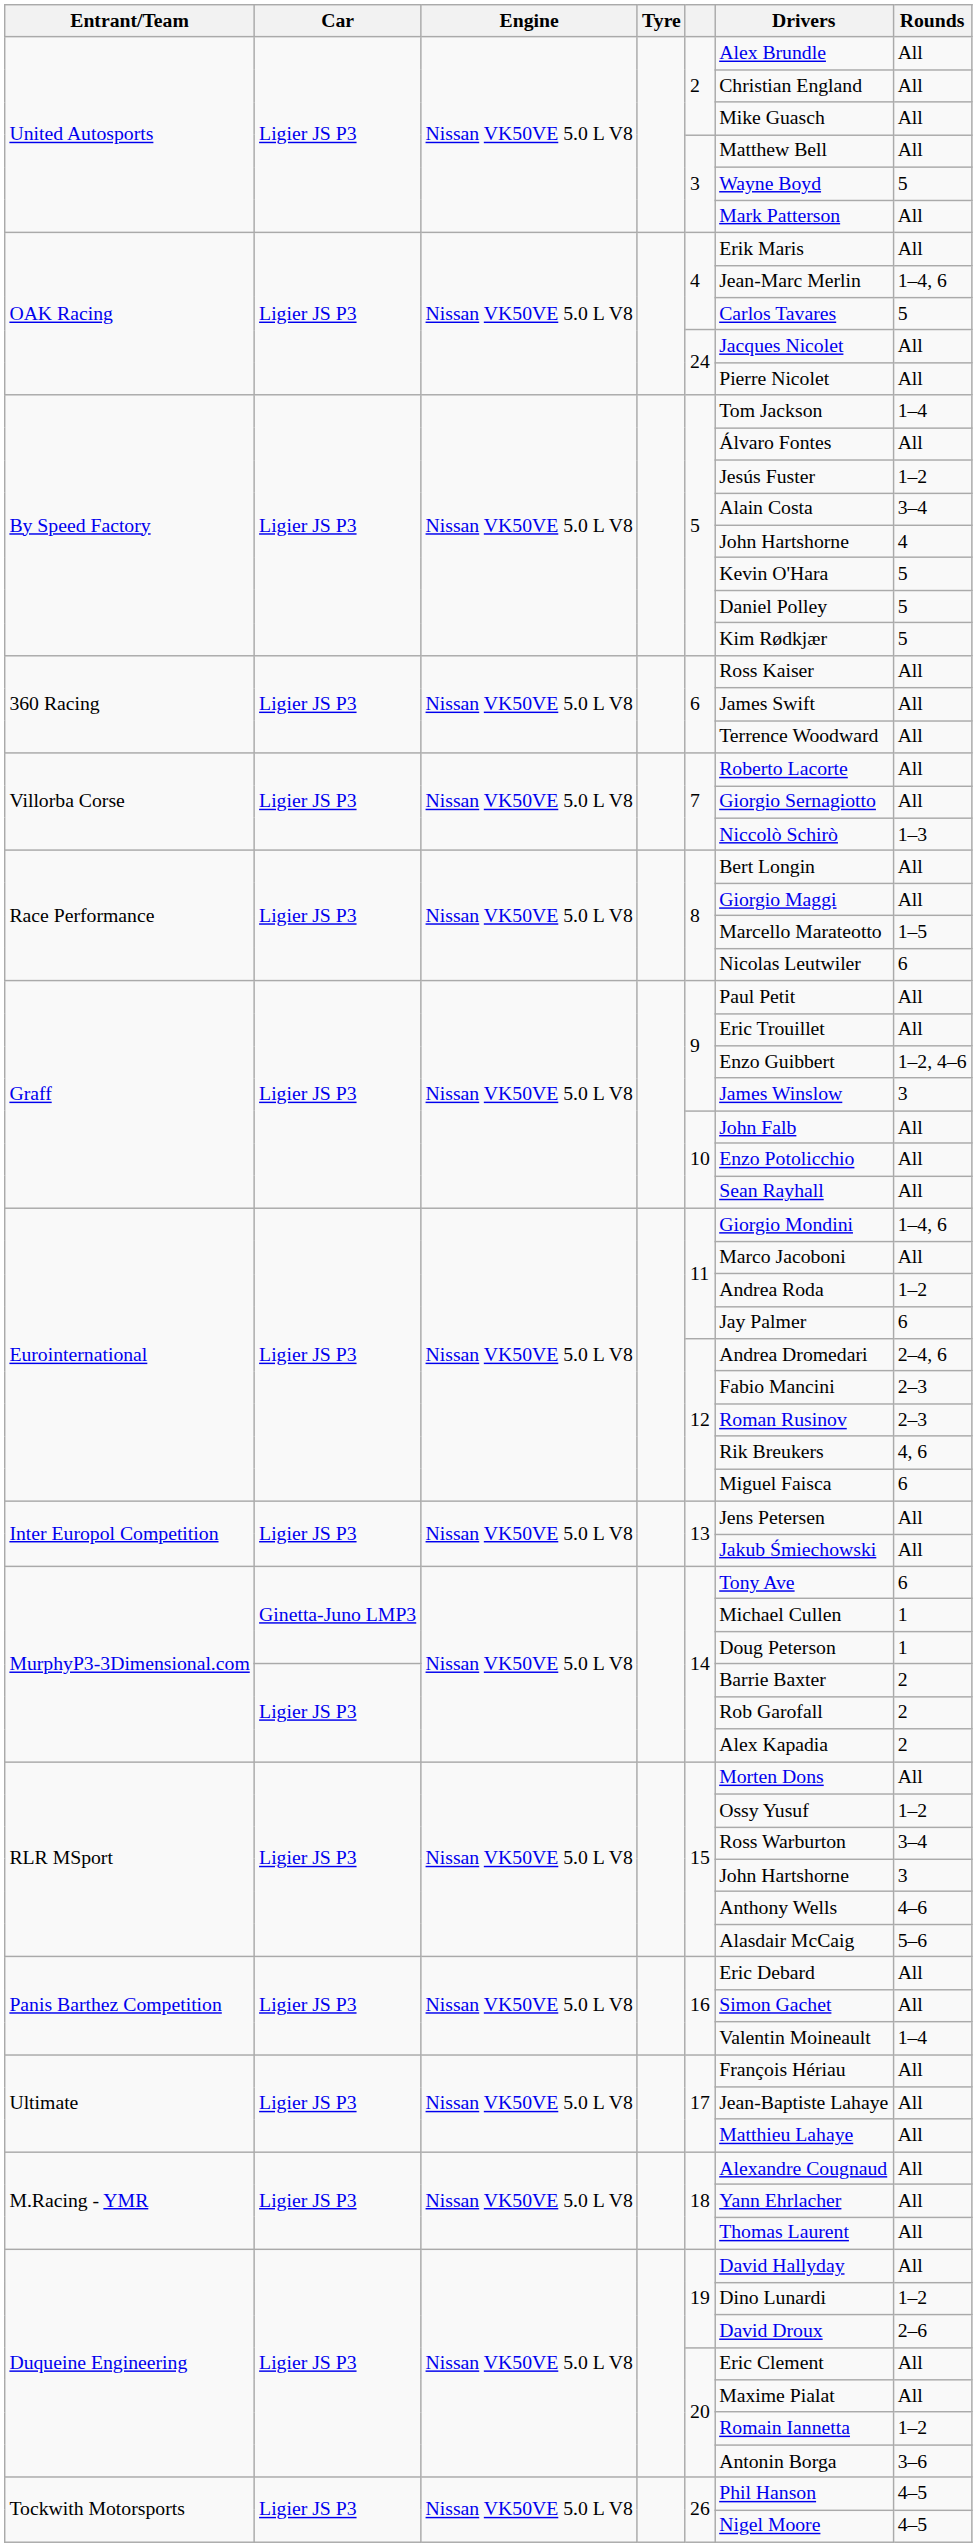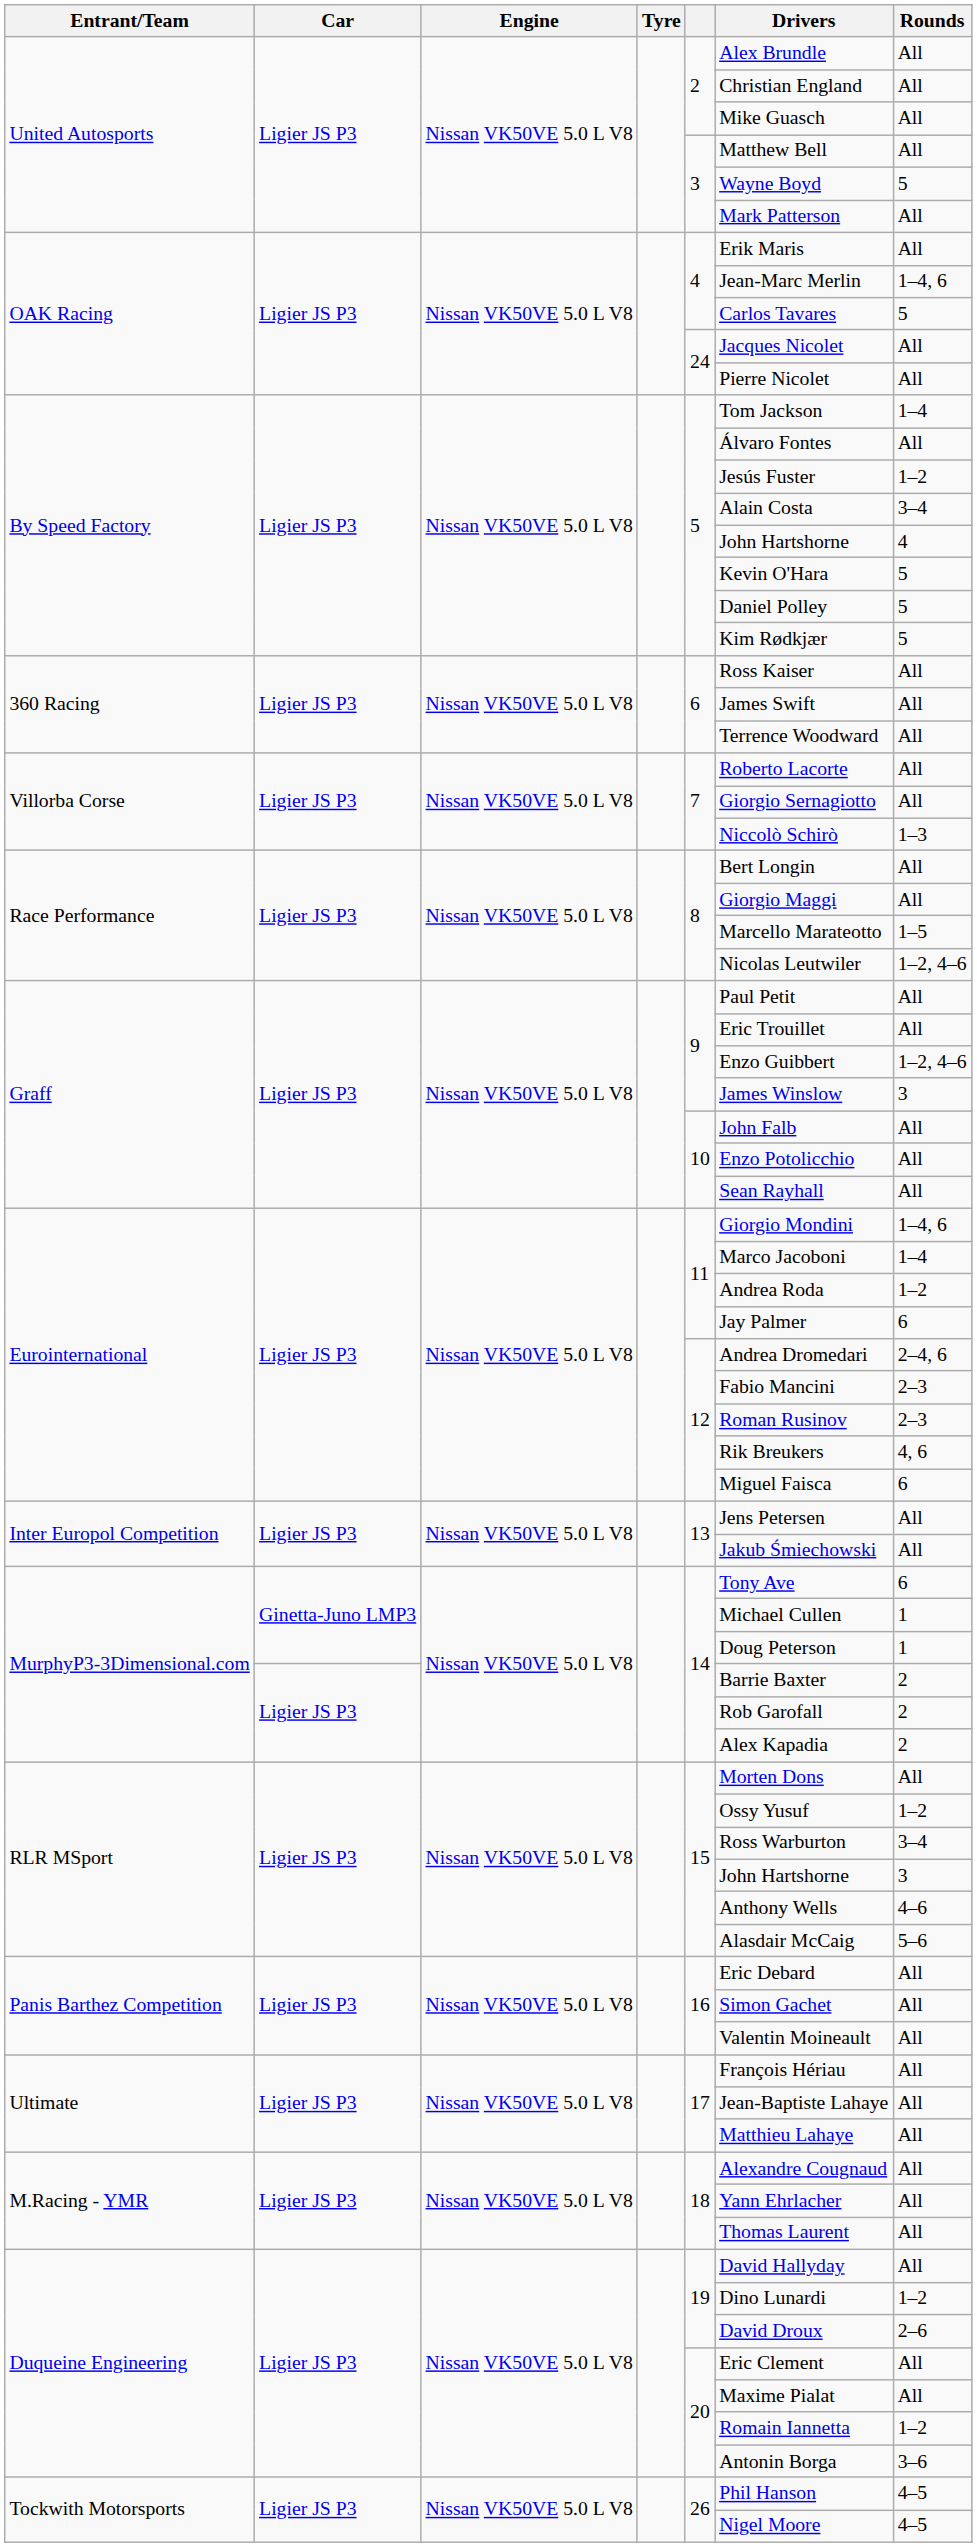(903, 963) 6 -> (932, 963) 1–2, 4–6
(910, 1256) All -> (912, 1256) 1–4
(912, 2037) 1–4 -> (910, 2037) All
